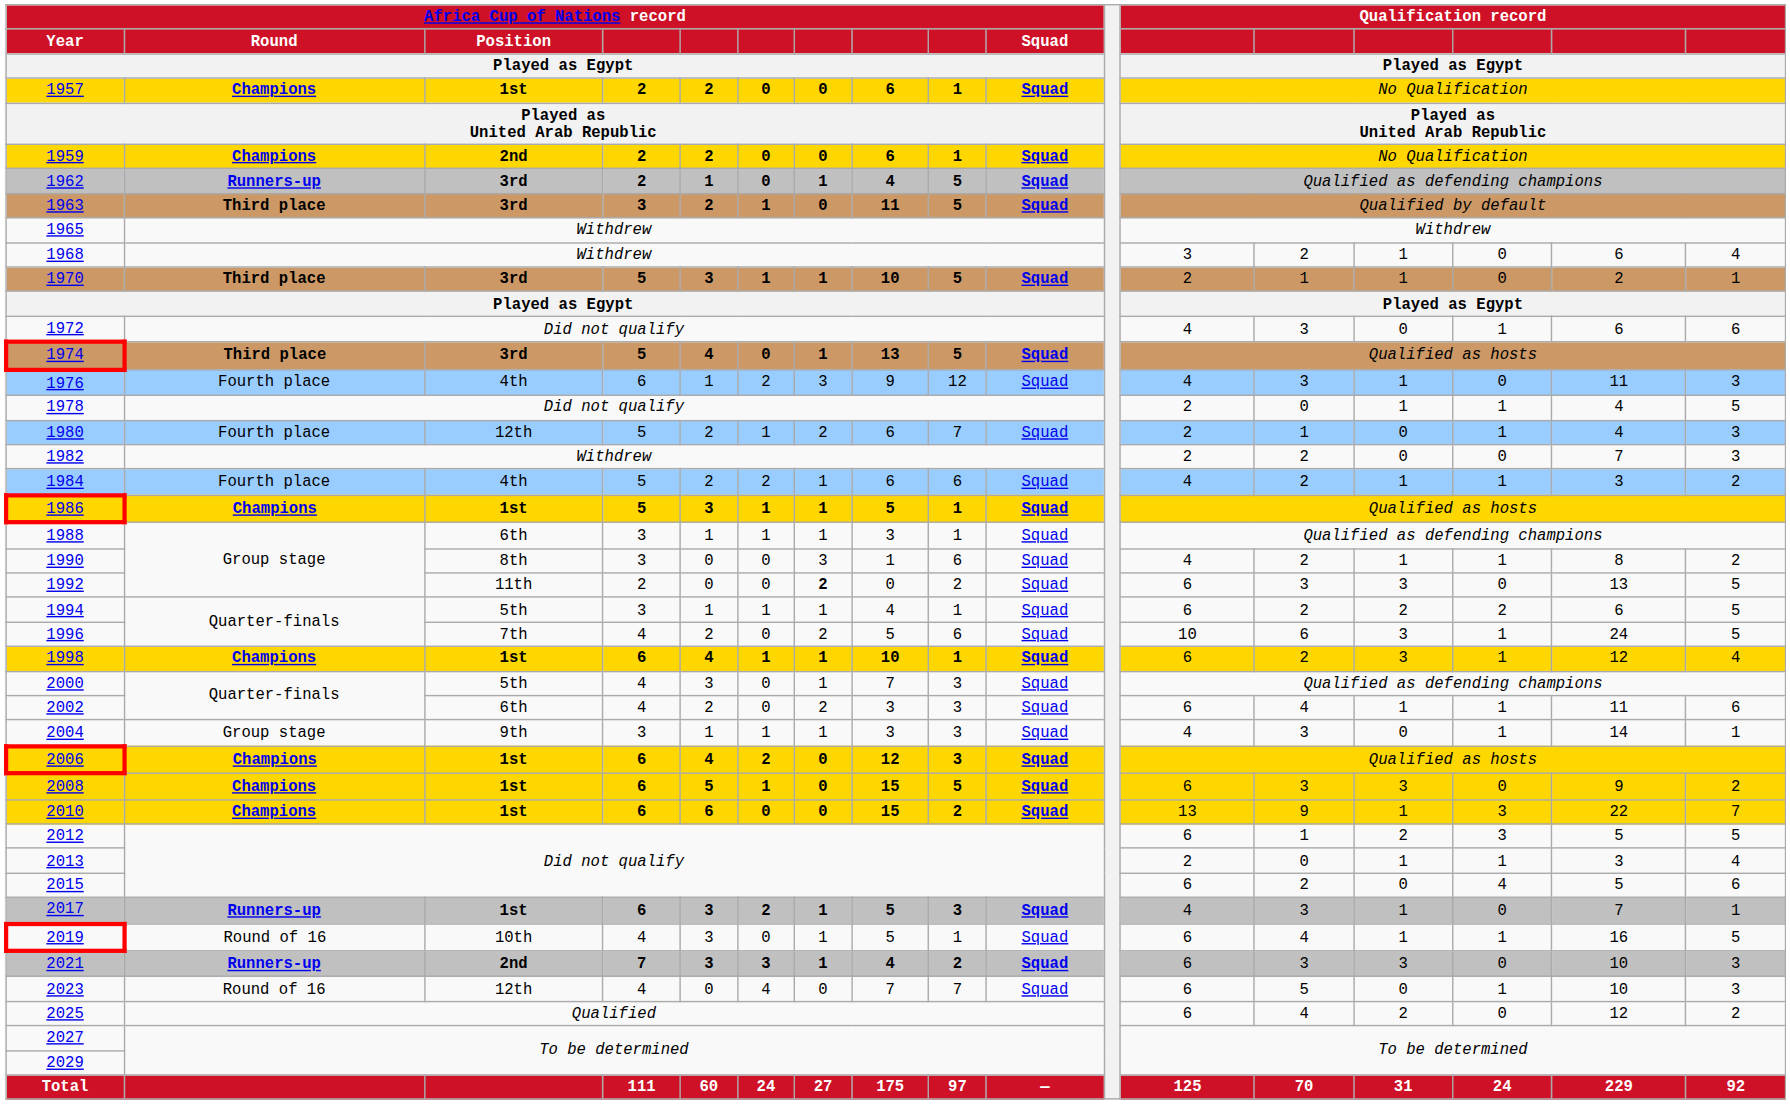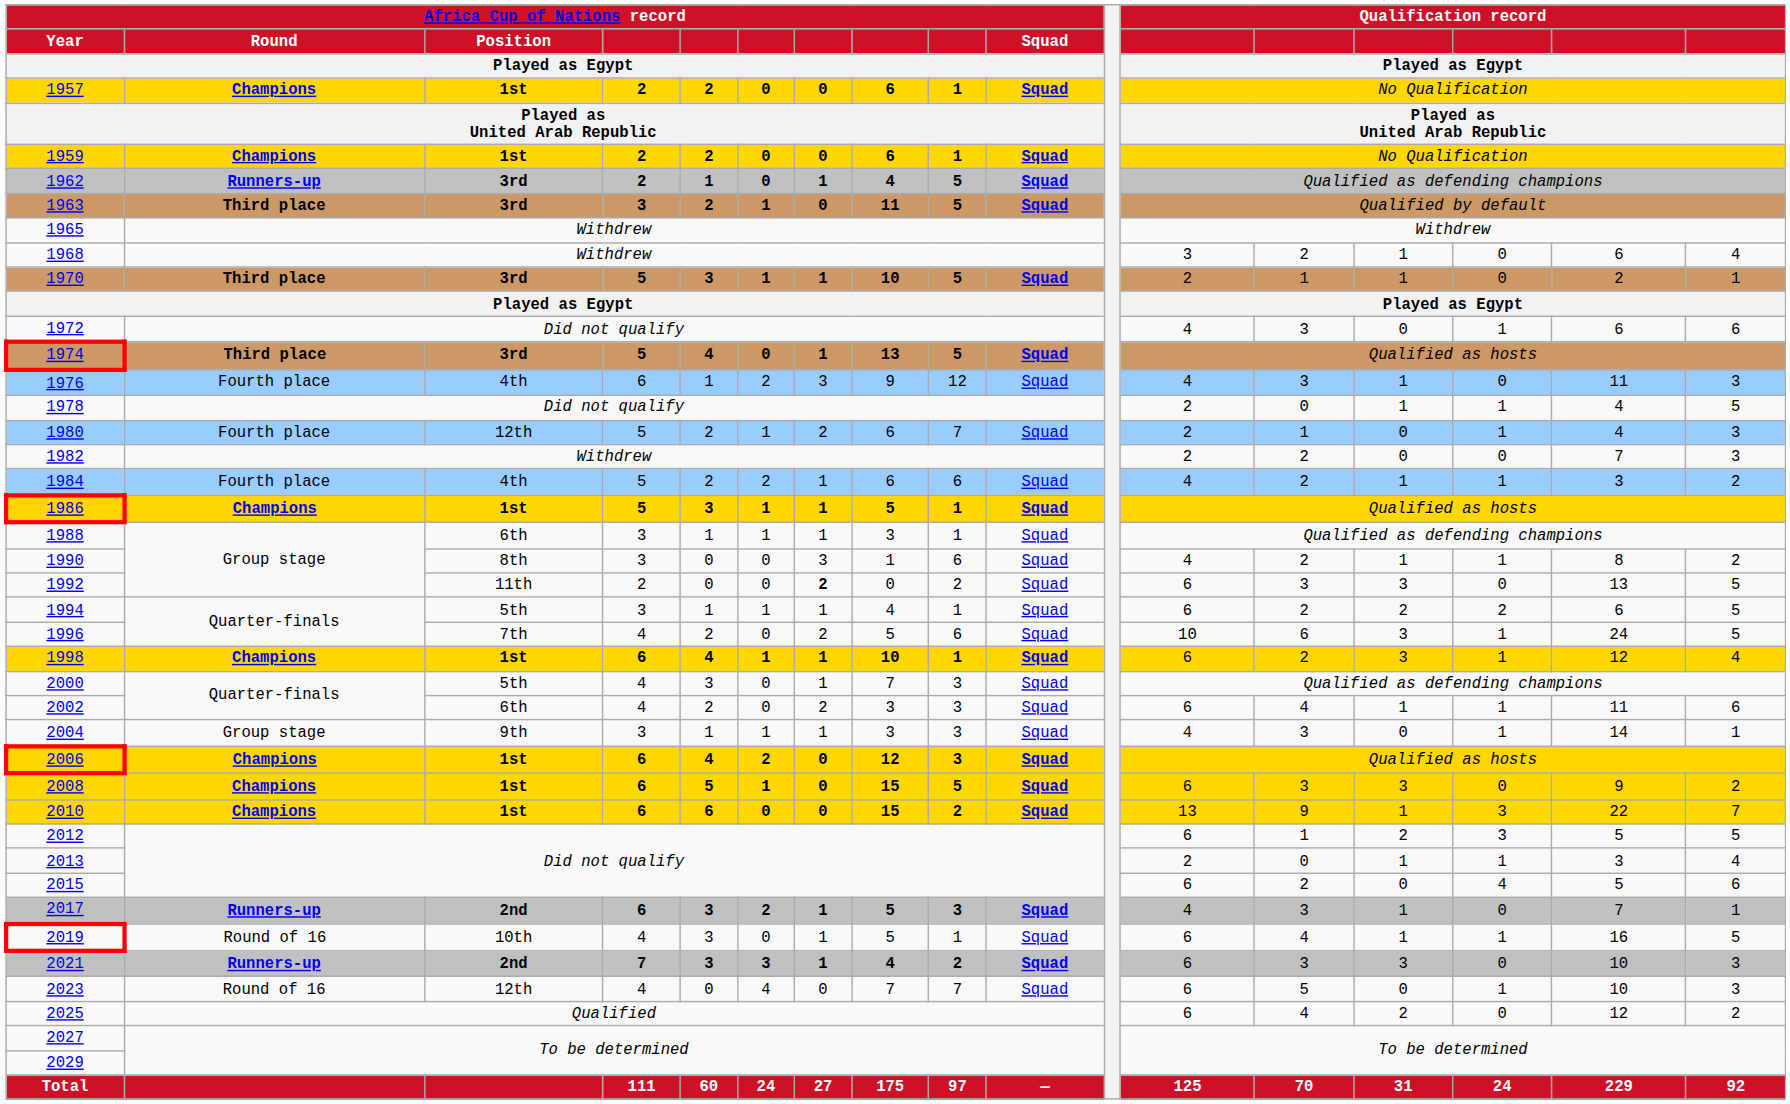(514, 157) 2nd -> (514, 157) 1st
(514, 911) 1st -> (514, 911) 2nd
